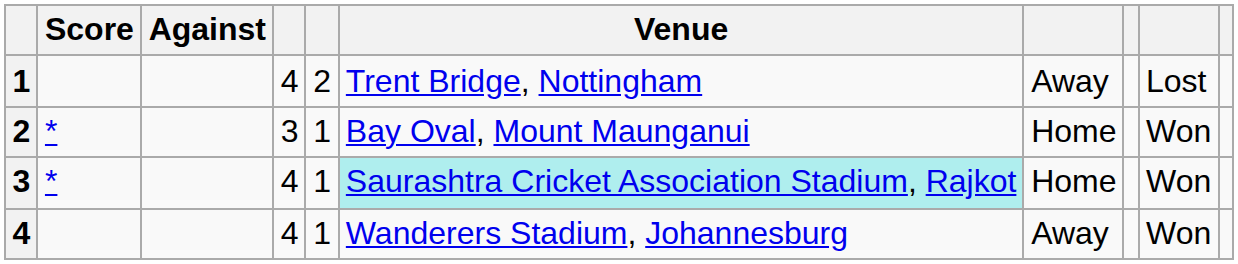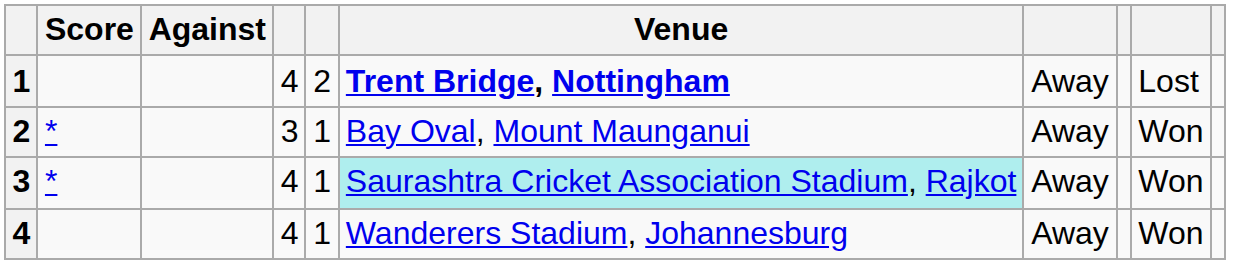(524, 80) normal -> (538, 80) bold
(1074, 131) Home -> (1070, 131) Away
(1074, 182) Home -> (1070, 182) Away
